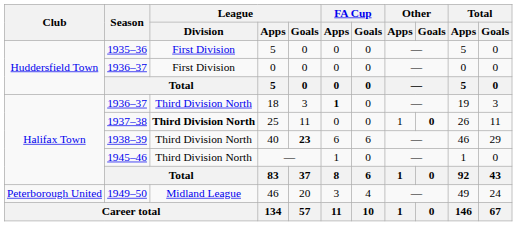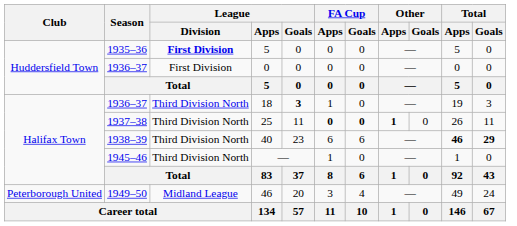(204, 49) normal -> (200, 49) bold
(305, 103) normal -> (298, 103) bold
(336, 103) bold -> (330, 103) normal
(204, 121) bold -> (200, 121) normal
(336, 121) normal -> (330, 121) bold
(368, 121) normal -> (362, 121) bold
(400, 121) normal -> (394, 121) bold
(432, 121) bold -> (425, 121) normal
(305, 139) bold -> (298, 139) normal
(463, 139) normal -> (457, 139) bold
(495, 139) normal -> (489, 139) bold
